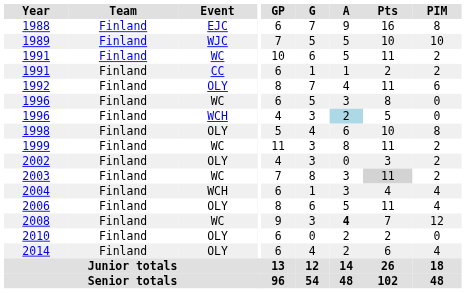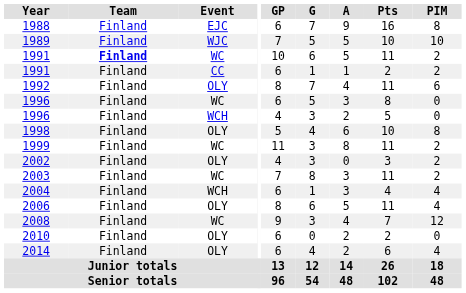(123, 56) normal -> (123, 56) bold
(346, 116) lightblue background -> (346, 116) no background
(388, 176) lightgrey background -> (388, 176) no background
(346, 221) bold -> (346, 221) normal
